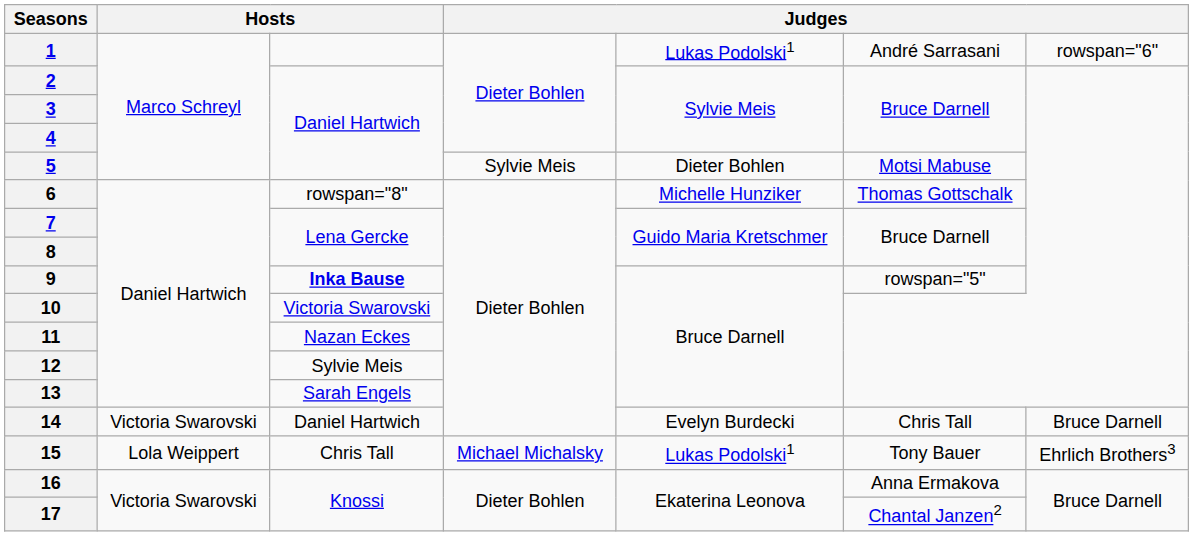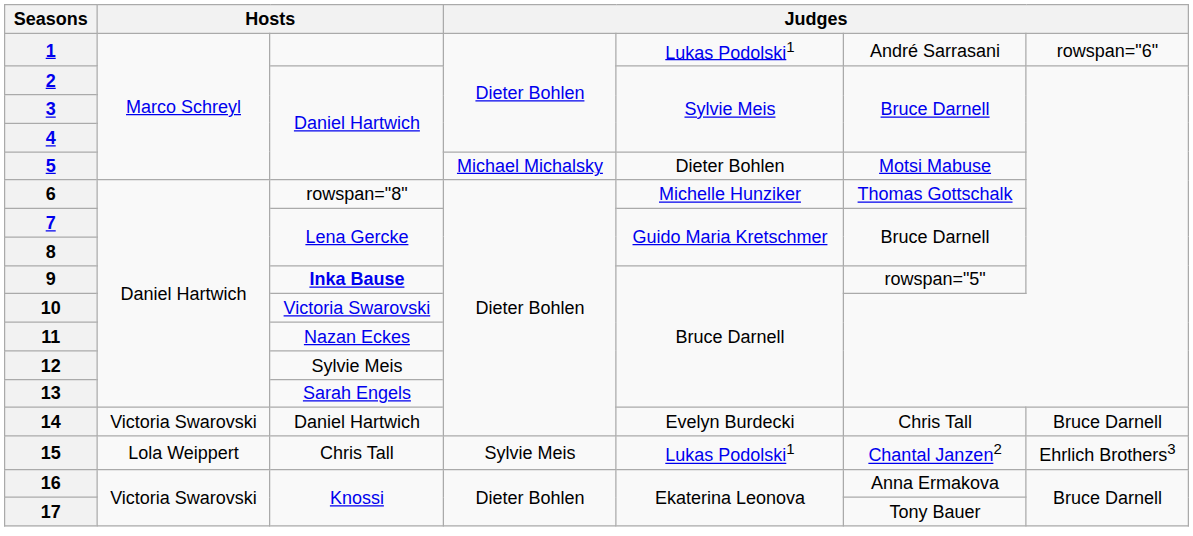(530, 166) Sylvie Meis -> (530, 166) Michael Michalsky
(530, 453) Michael Michalsky -> (530, 453) Sylvie Meis
(935, 453) Tony Bauer -> (935, 453) Chantal Janzen2
(935, 515) Chantal Janzen2 -> (935, 512) Tony Bauer
